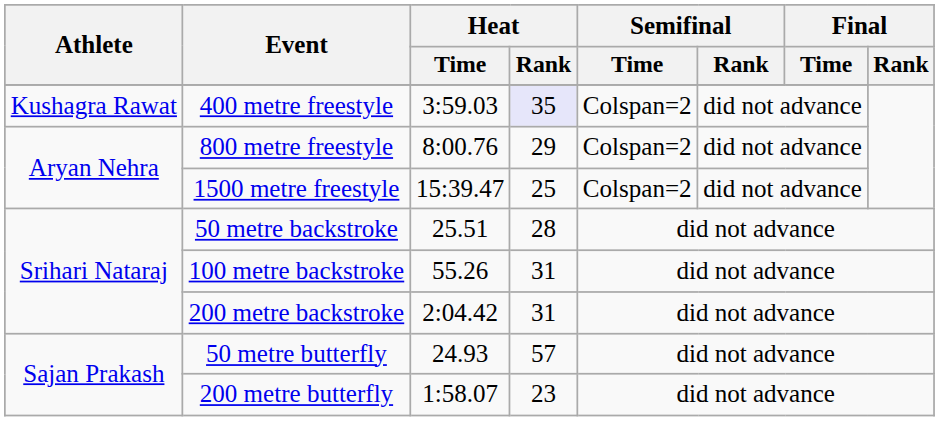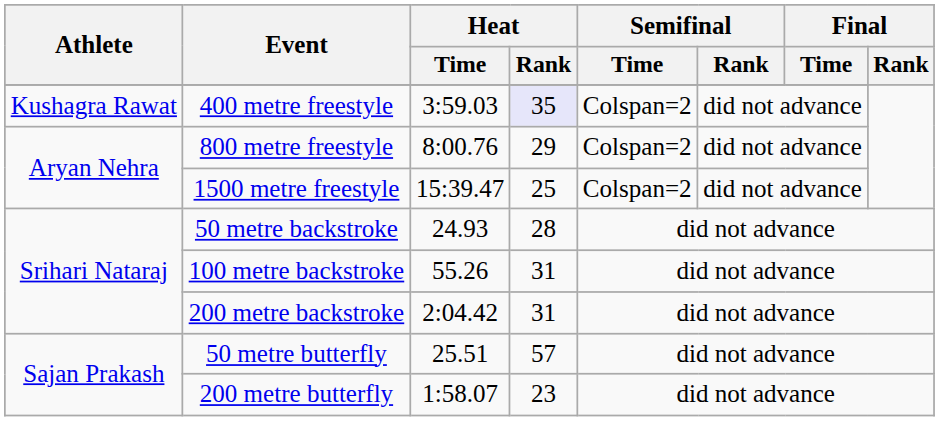(460, 229) 25.51 -> (460, 229) 24.93
(460, 353) 24.93 -> (460, 353) 25.51
